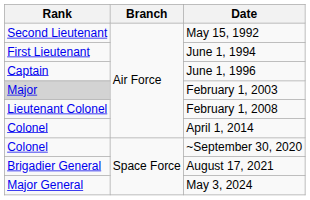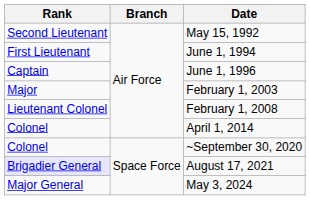(22, 90) lightgrey background -> (22, 90) no background
(54, 166) no background -> (54, 166) lavender background
